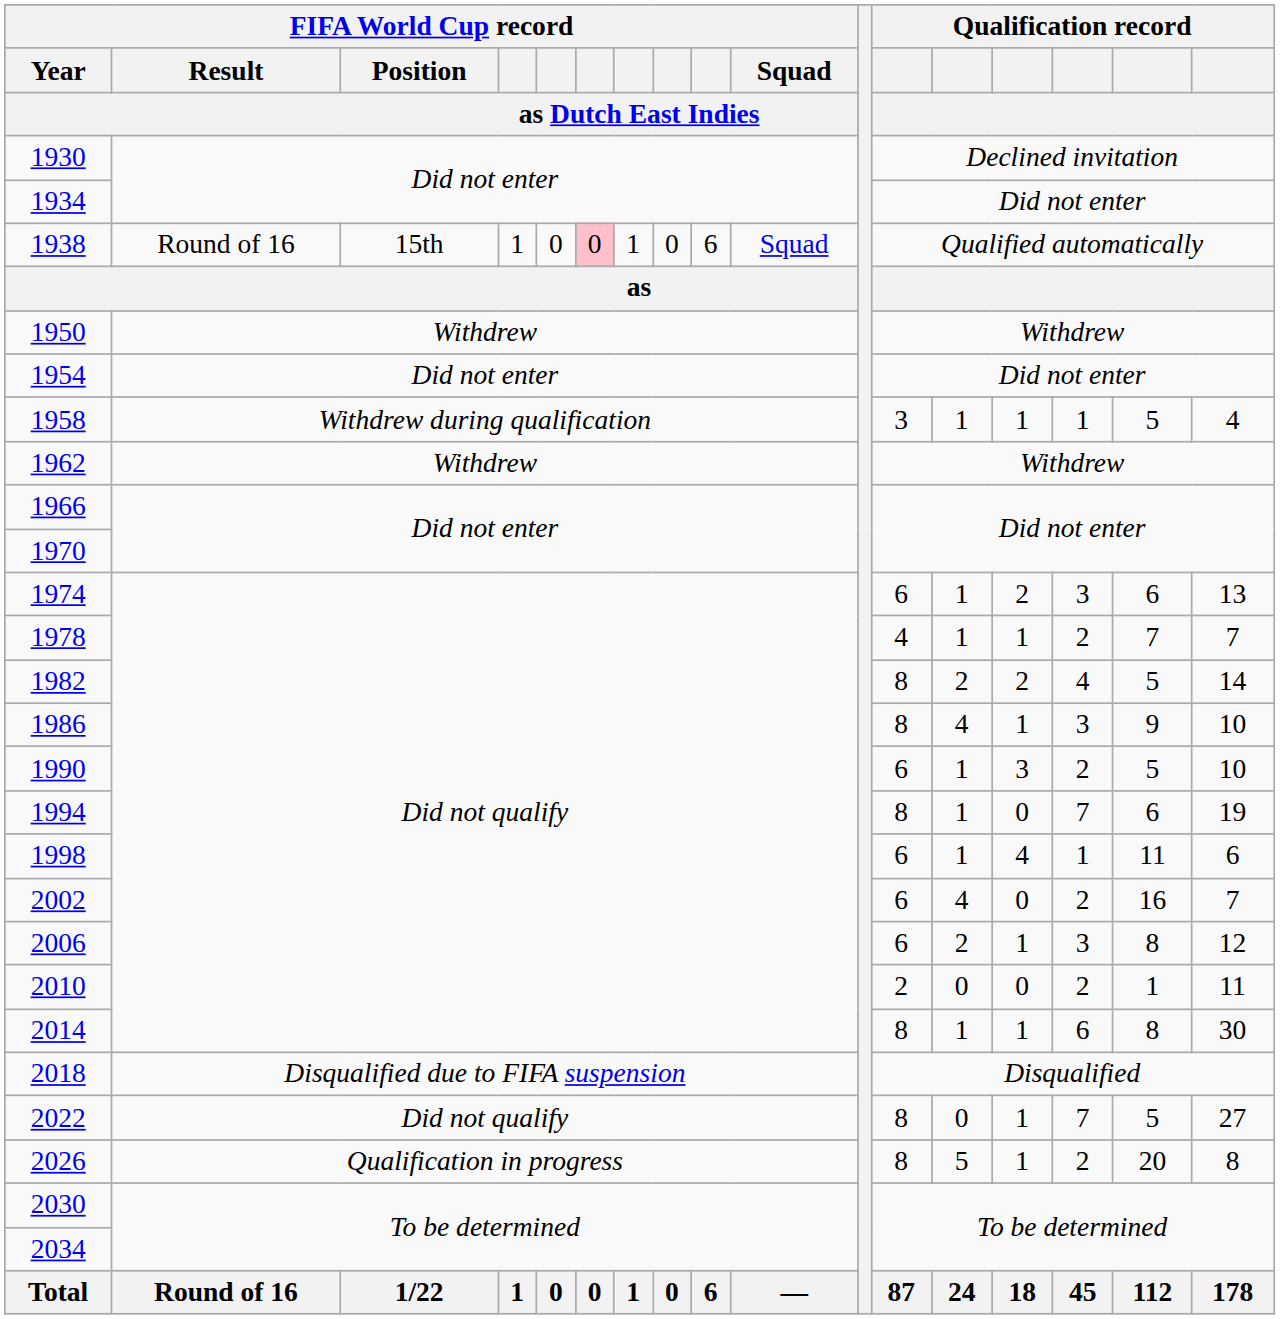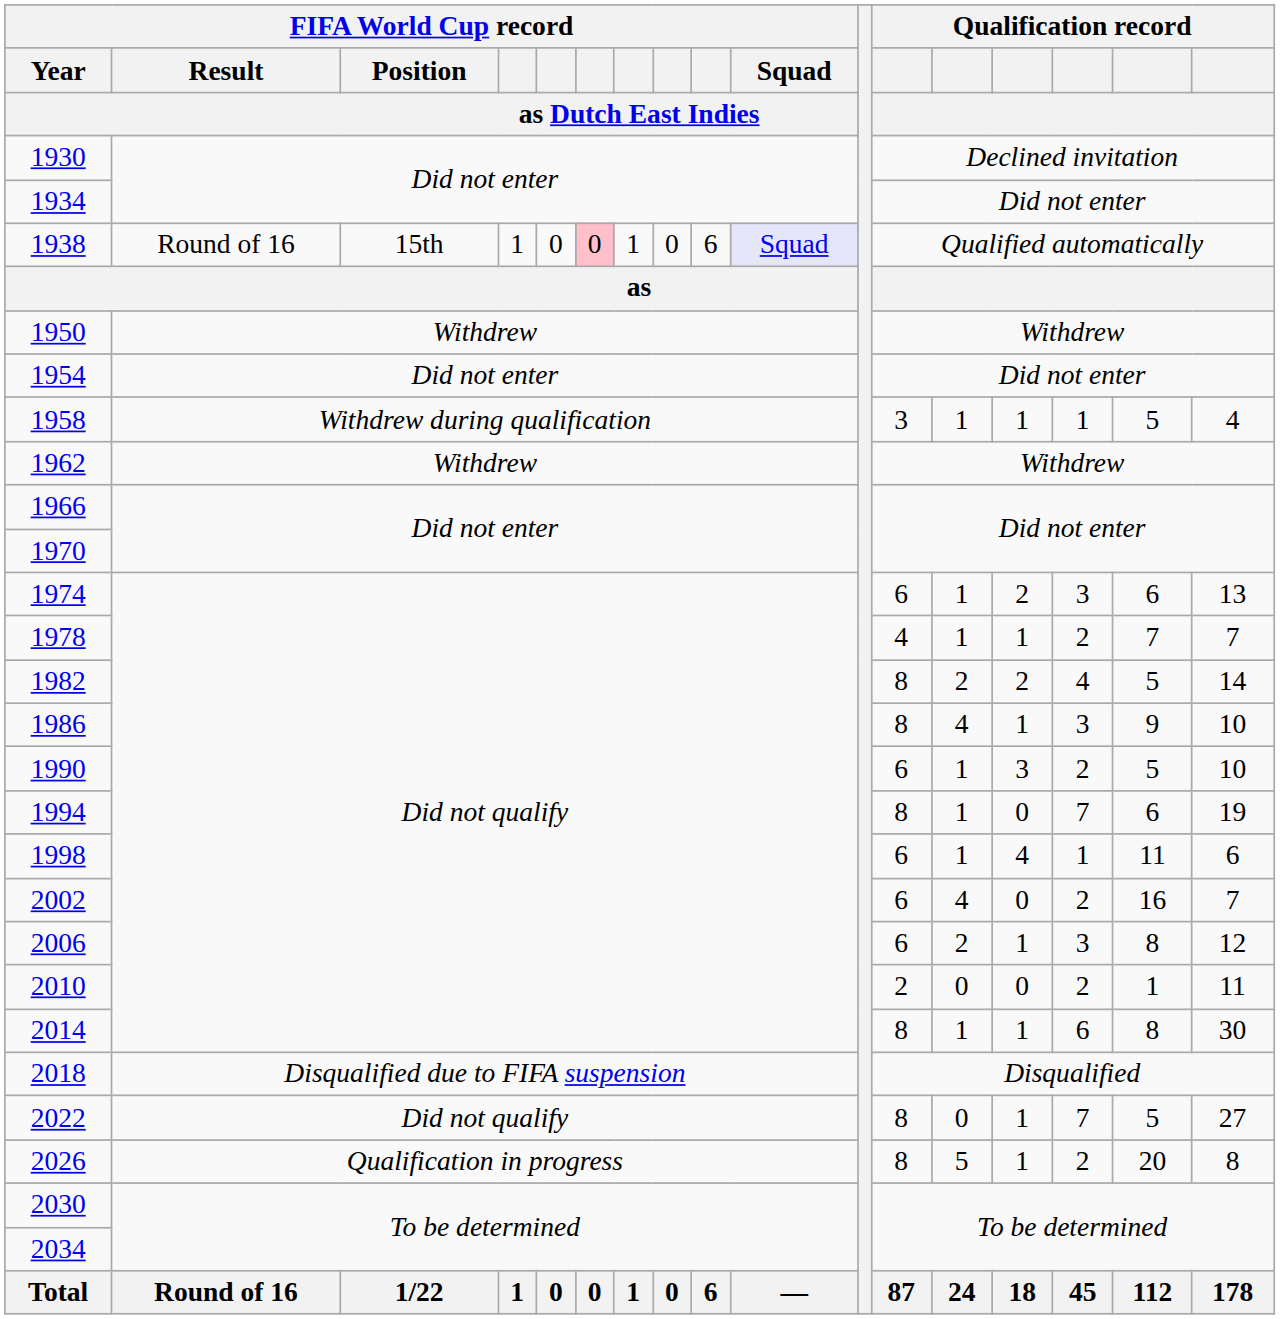(794, 244) no background -> (794, 244) lavender background
